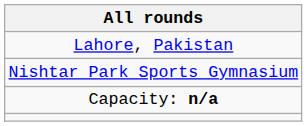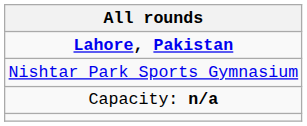(153, 45) normal -> (153, 45) bold
